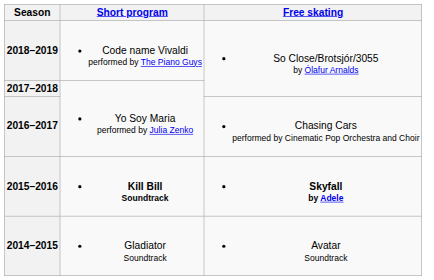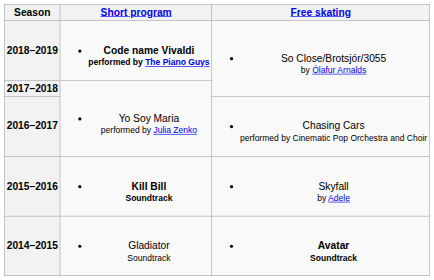(132, 56) normal -> (136, 56) bold
(313, 192) bold -> (321, 192) normal
(313, 252) normal -> (321, 252) bold
